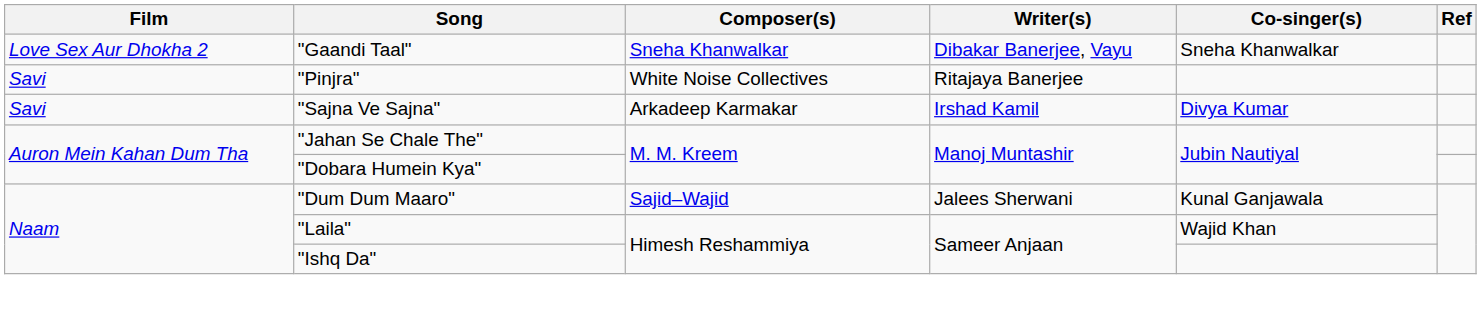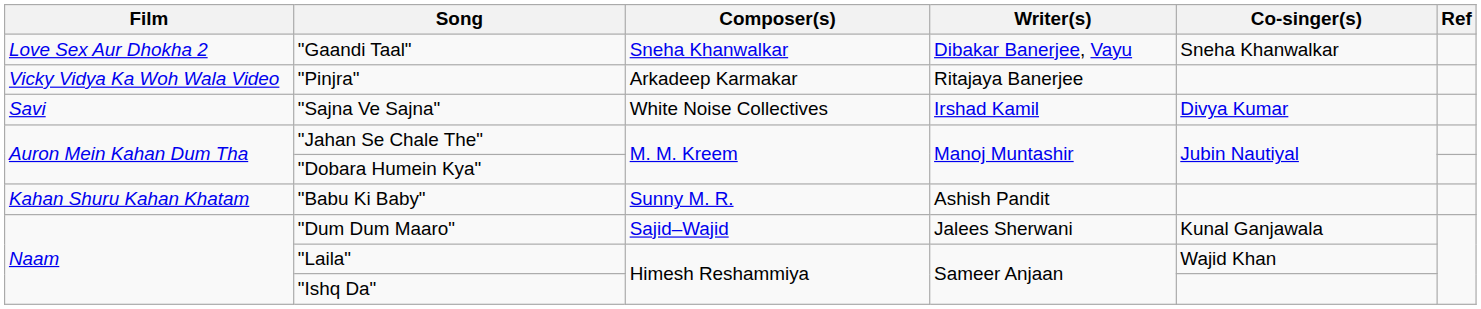(27, 79) Savi -> (144, 79) Vicky Vidya Ka Woh Wala Video
(729, 79) White Noise Collectives -> (714, 79) Arkadeep Karmakar
(714, 109) Arkadeep Karmakar -> (729, 109) White Noise Collectives
+ row: (362, 199)
